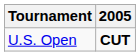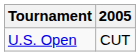(115, 40) bold -> (115, 40) normal
